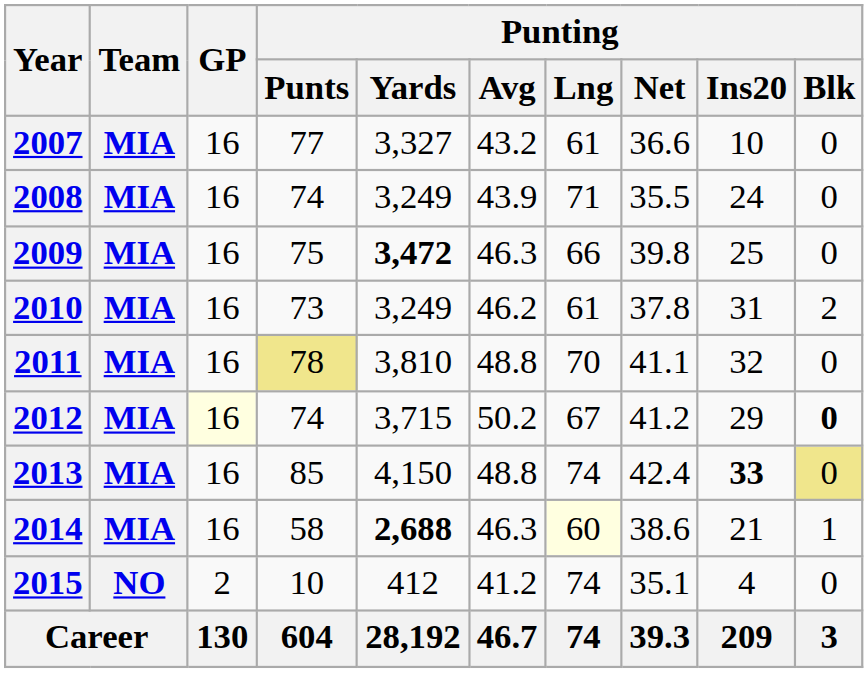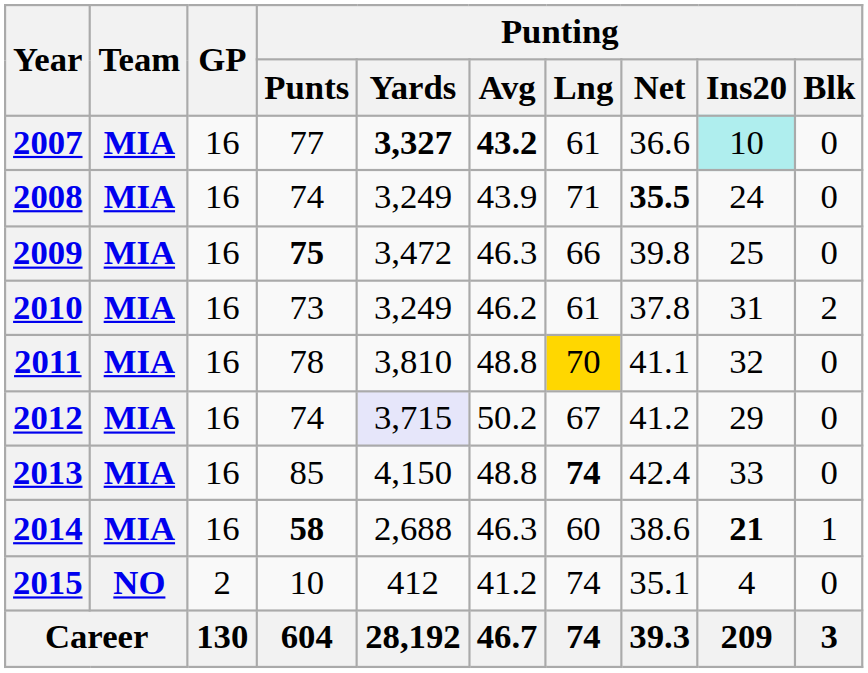(413, 142) normal -> (413, 142) bold
(507, 142) normal -> (507, 142) bold
(747, 142) no background -> (747, 142) paleturquoise background
(660, 197) normal -> (660, 197) bold
(307, 252) normal -> (307, 252) bold
(413, 252) bold -> (413, 252) normal
(307, 362) khaki background -> (307, 362) no background
(583, 362) no background -> (583, 362) gold background
(222, 417) lightyellow background -> (222, 417) no background
(413, 417) no background -> (413, 417) lavender background
(829, 417) bold -> (829, 417) normal
(583, 472) normal -> (583, 472) bold
(747, 472) bold -> (747, 472) normal
(829, 472) khaki background -> (829, 472) no background
(307, 527) normal -> (307, 527) bold
(413, 527) bold -> (413, 527) normal
(583, 527) lightyellow background -> (583, 527) no background
(747, 527) normal -> (747, 527) bold
